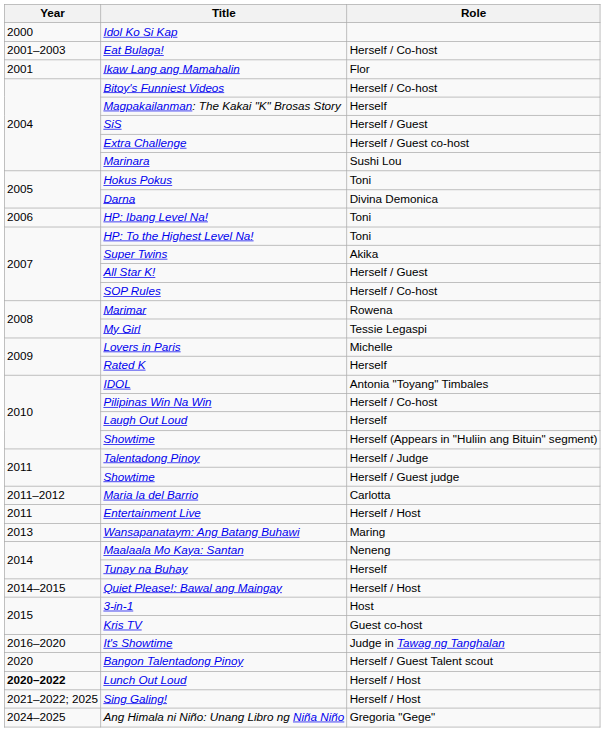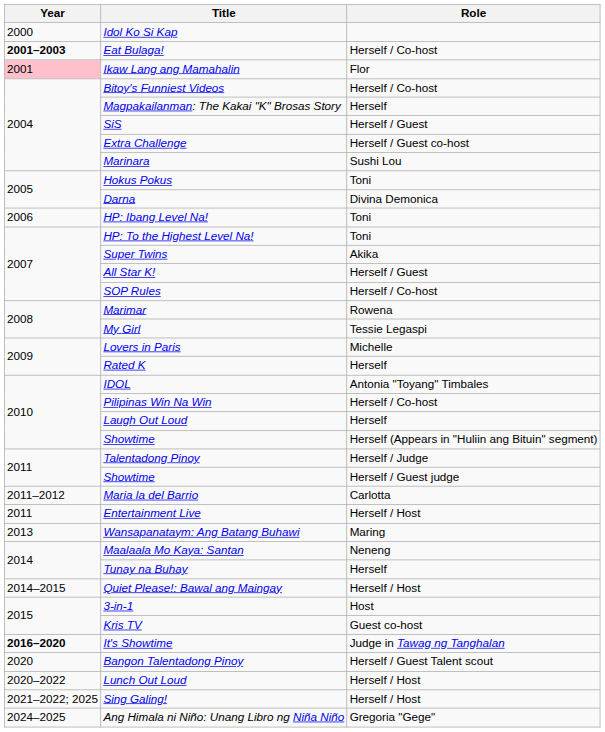(36, 50) normal -> (36, 50) bold
(20, 69) no background -> (20, 69) pink background
(36, 643) normal -> (36, 643) bold
(36, 680) bold -> (36, 680) normal
